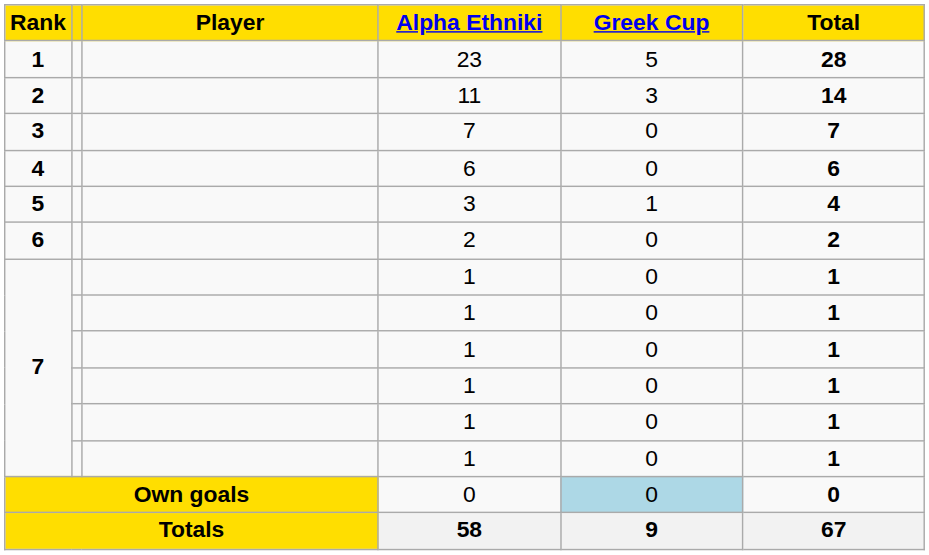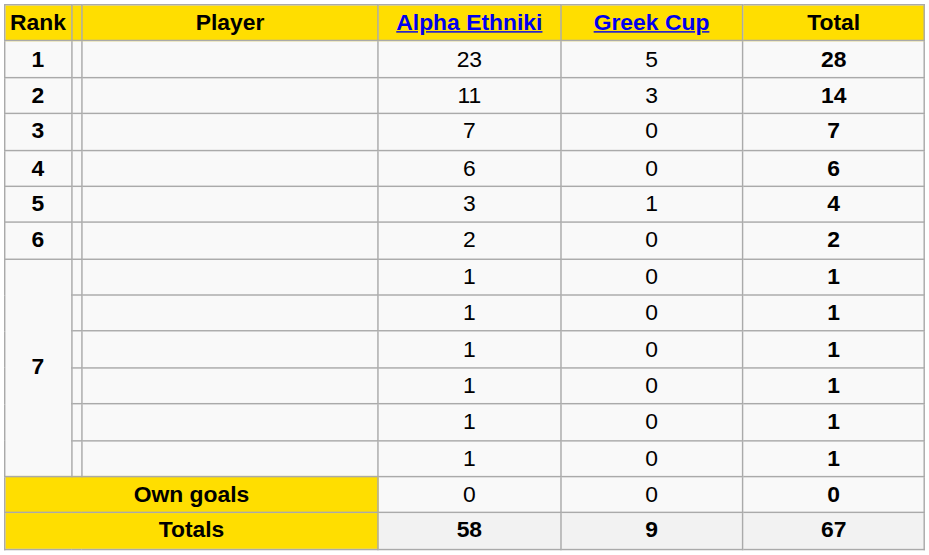(652, 494) lightblue background -> (652, 494) no background
